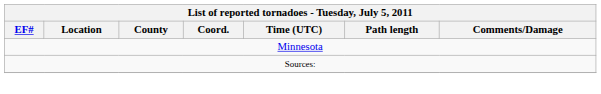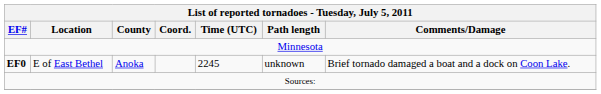+ row: (16, 64)
